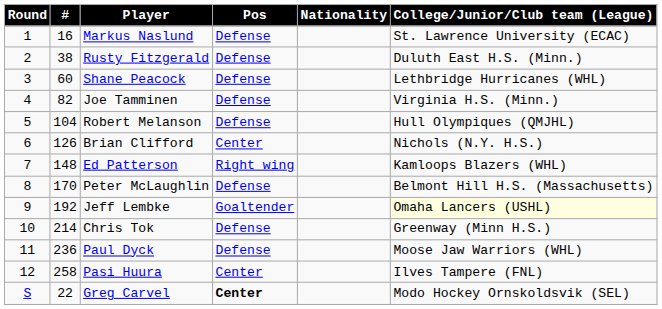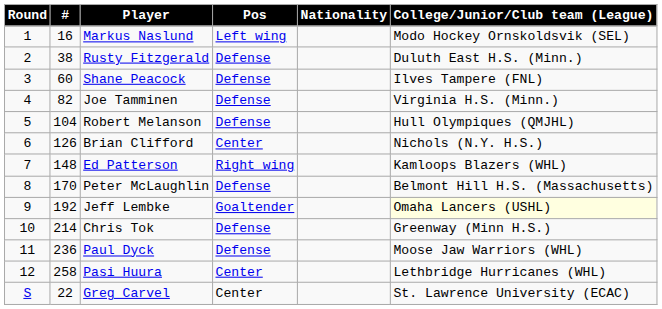(243, 37) Defense -> (251, 37) Left wing
(512, 37) St. Lawrence University (ECAC) -> (512, 37) Modo Hockey Ornskoldsvik (SEL)
(500, 79) Lethbridge Hurricanes (WHL) -> (468, 79) Ilves Tampere (FNL)
(468, 272) Ilves Tampere (FNL) -> (500, 272) Lethbridge Hurricanes (WHL)
(239, 293) bold -> (239, 293) normal
(512, 293) Modo Hockey Ornskoldsvik (SEL) -> (512, 293) St. Lawrence University (ECAC)
